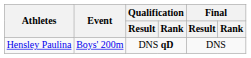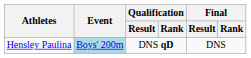(100, 45) no background -> (100, 45) lightblue background
